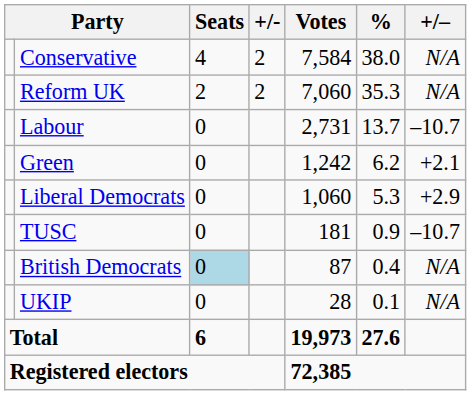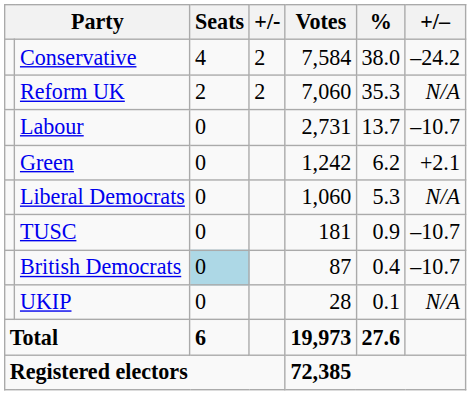(443, 57) N/A -> (435, 57) –24.2
(440, 197) +2.9 -> (443, 197) N/A
(443, 267) N/A -> (435, 267) –10.7
